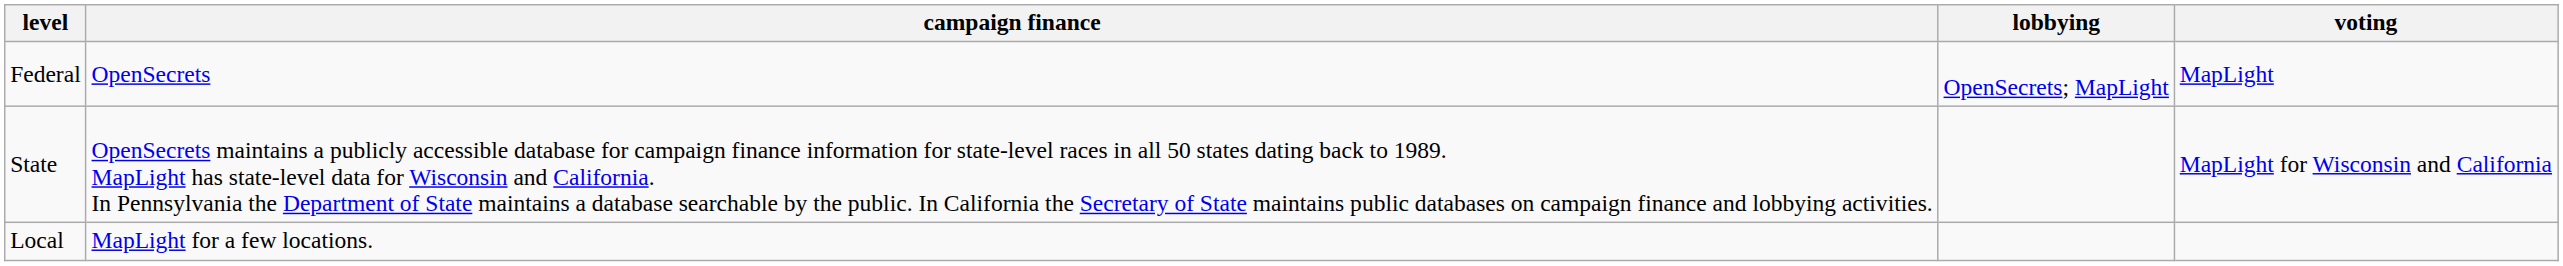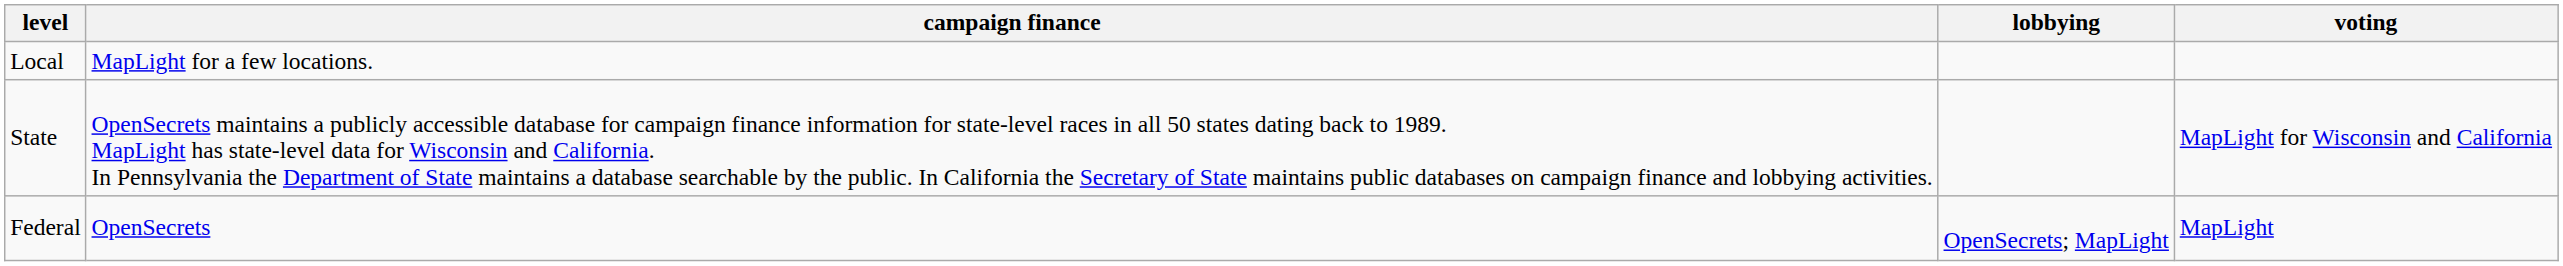rows swapped: (45, 73) <-> (37, 240)
